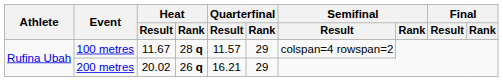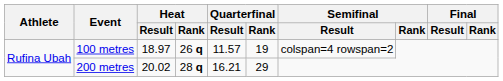(156, 49) 11.67 -> (156, 49) 18.97
(191, 49) 28 q -> (191, 49) 26 q
(262, 49) 29 -> (262, 49) 19
(191, 67) 26 q -> (191, 67) 28 q
